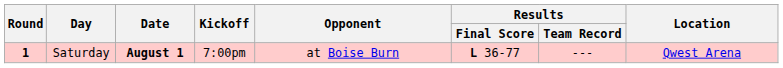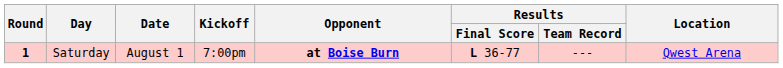(155, 53) bold -> (155, 53) normal
(353, 53) normal -> (353, 53) bold
